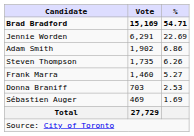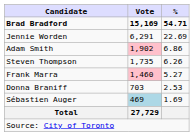(142, 49) no background -> (142, 49) pink background
(142, 74) no background -> (142, 74) pink background
(137, 100) no background -> (137, 100) lightblue background
